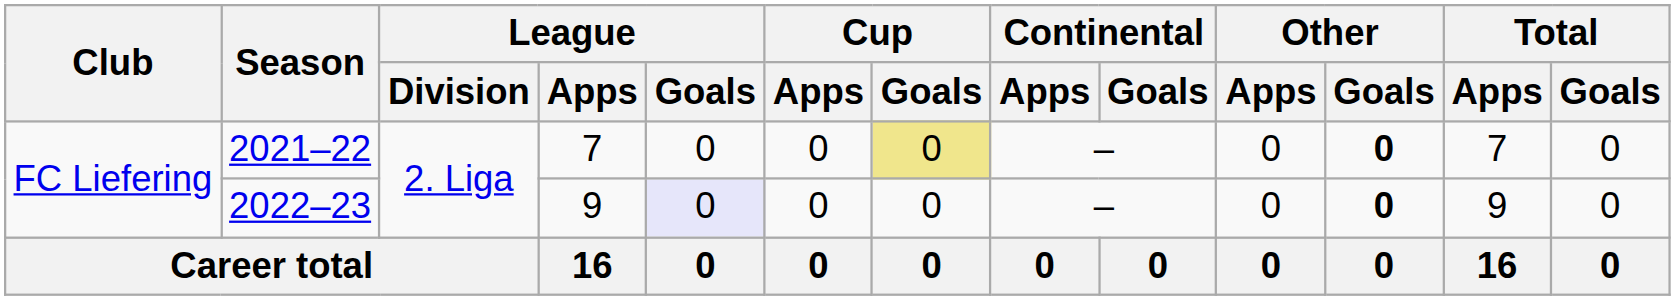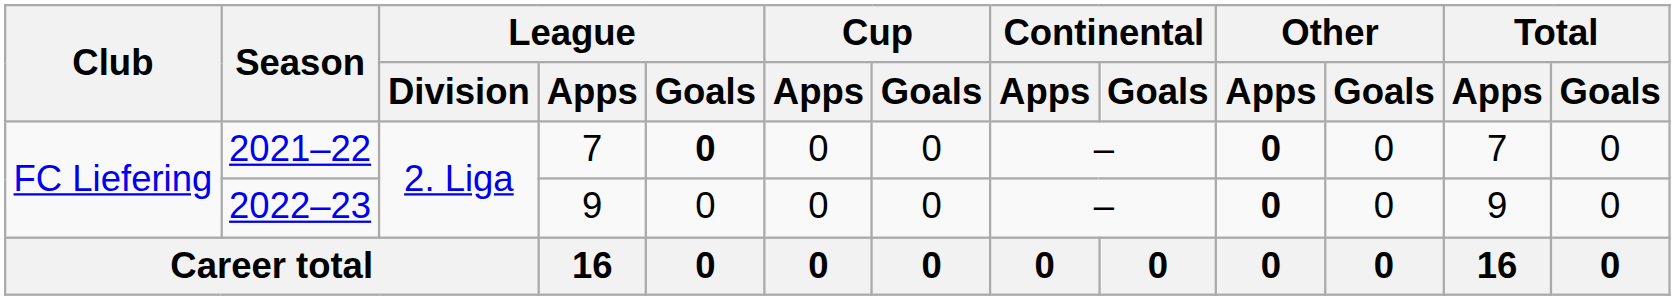(705, 149) normal -> (705, 149) bold
(932, 149) khaki background -> (932, 149) no background
(1271, 149) normal -> (1271, 149) bold
(1384, 149) bold -> (1384, 149) normal
(705, 206) lavender background -> (705, 206) no background
(1271, 206) normal -> (1271, 206) bold
(1384, 206) bold -> (1384, 206) normal
